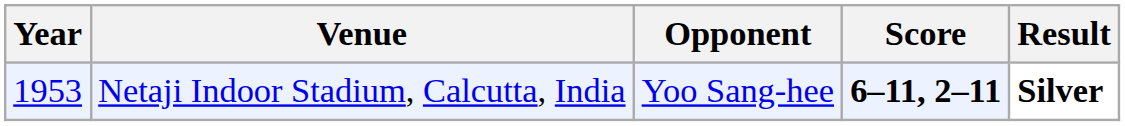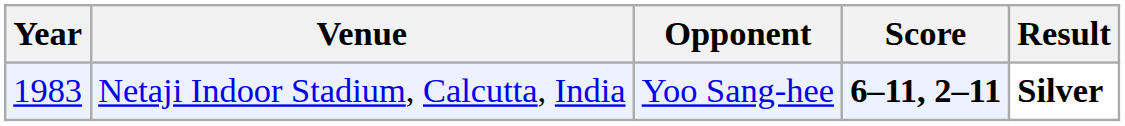(48, 90) 1953 -> (48, 90) 1983
